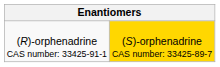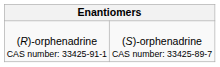(162, 47) gold background -> (162, 47) no background
